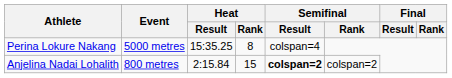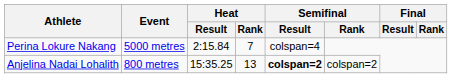(211, 47) 15:35.25 -> (211, 47) 2:15.84
(250, 47) 8 -> (250, 47) 7
(211, 64) 2:15.84 -> (211, 64) 15:35.25
(250, 64) 15 -> (250, 64) 13
